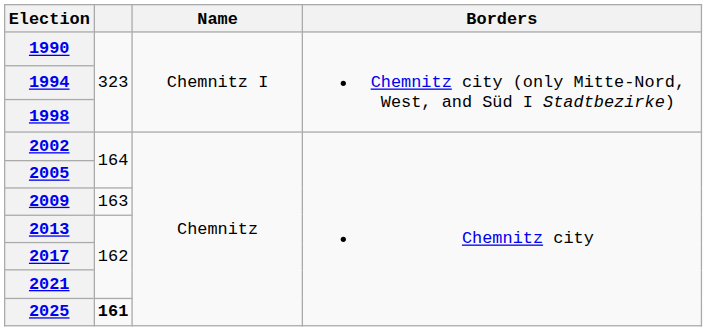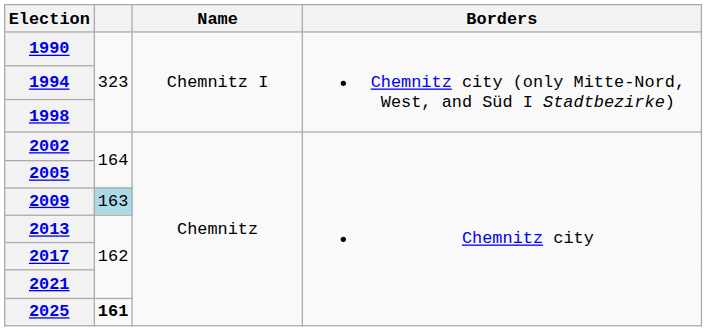(113, 201) no background -> (113, 201) lightblue background
